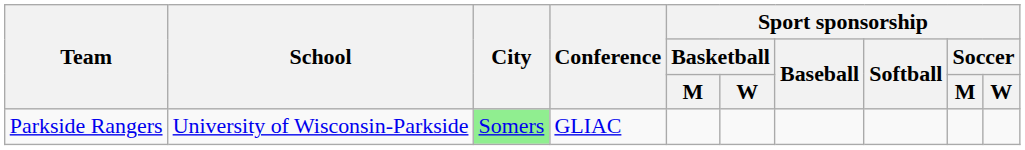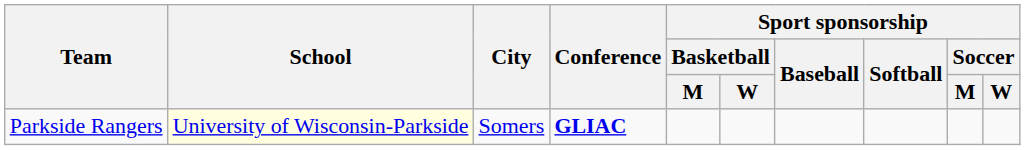(321, 126) no background -> (321, 126) lightyellow background
(511, 126) lightgreen background -> (511, 126) no background
(588, 126) normal -> (590, 126) bold
